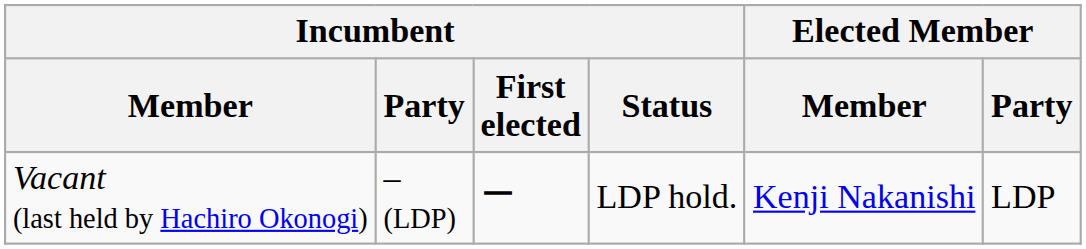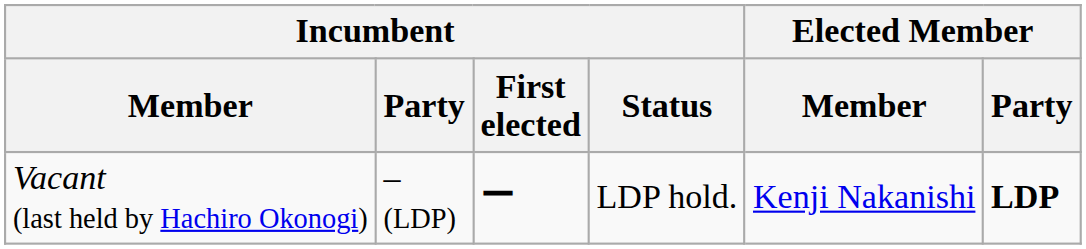(498, 196) normal -> (498, 196) bold
(1023, 197) normal -> (1025, 197) bold
